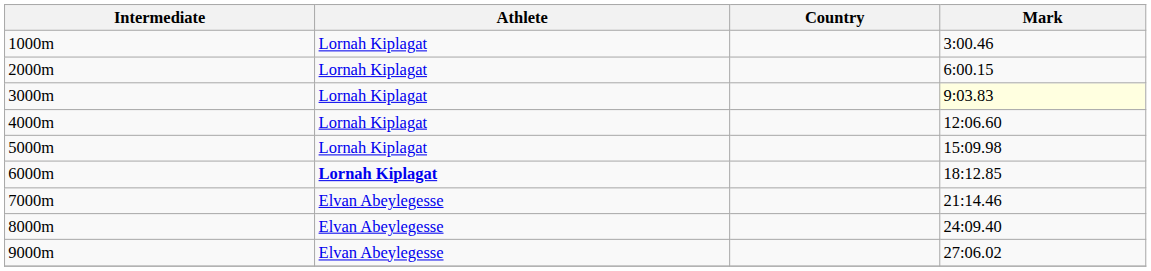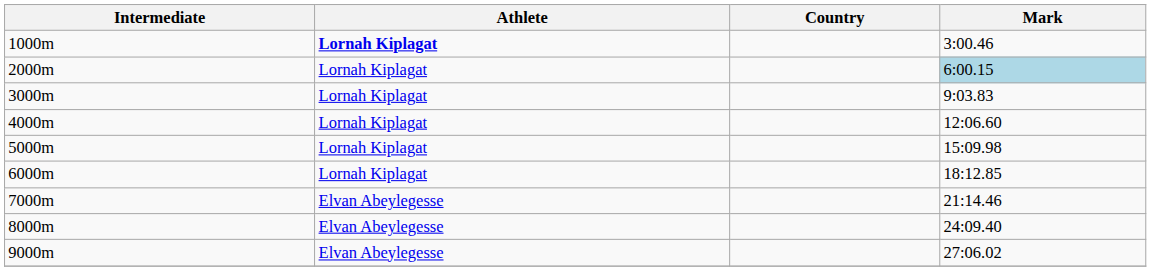(373, 43) normal -> (378, 43) bold
(968, 69) no background -> (968, 69) lightblue background
(968, 95) lightyellow background -> (968, 95) no background
(378, 174) bold -> (373, 174) normal
